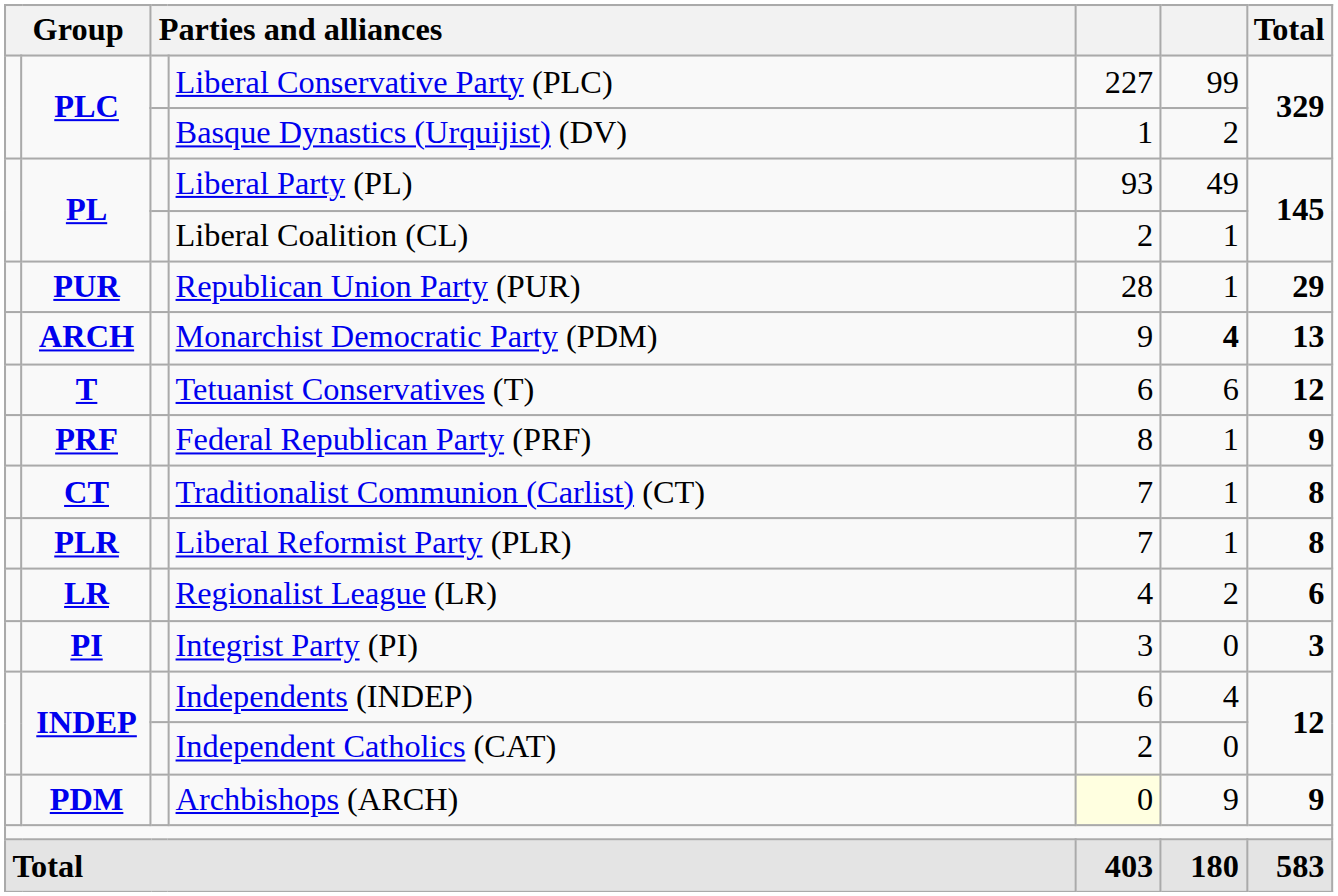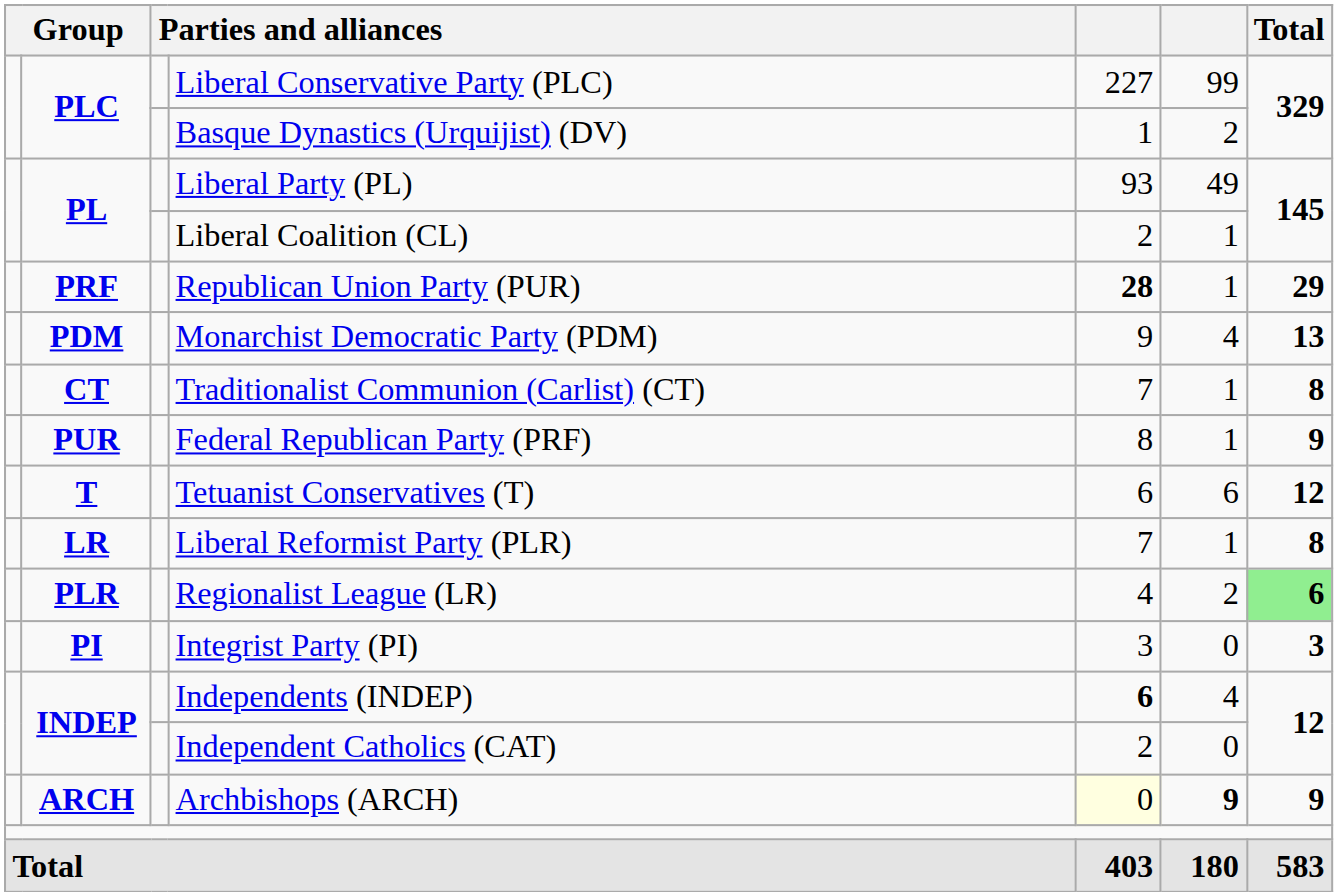(87, 286) PUR -> (87, 286) PRF
(1137, 286) normal -> (1137, 286) bold
(87, 337) ARCH -> (87, 337) PDM
(1231, 337) bold -> (1231, 337) normal
rows swapped: (355, 388) <-> (440, 491)
(87, 440) PRF -> (87, 440) PUR
(87, 542) PLR -> (87, 542) LR
(87, 593) LR -> (87, 593) PLR
(1316, 593) no background -> (1316, 593) lightgreen background
(1145, 696) normal -> (1145, 696) bold
(87, 798) PDM -> (87, 798) ARCH
(1231, 798) normal -> (1231, 798) bold
